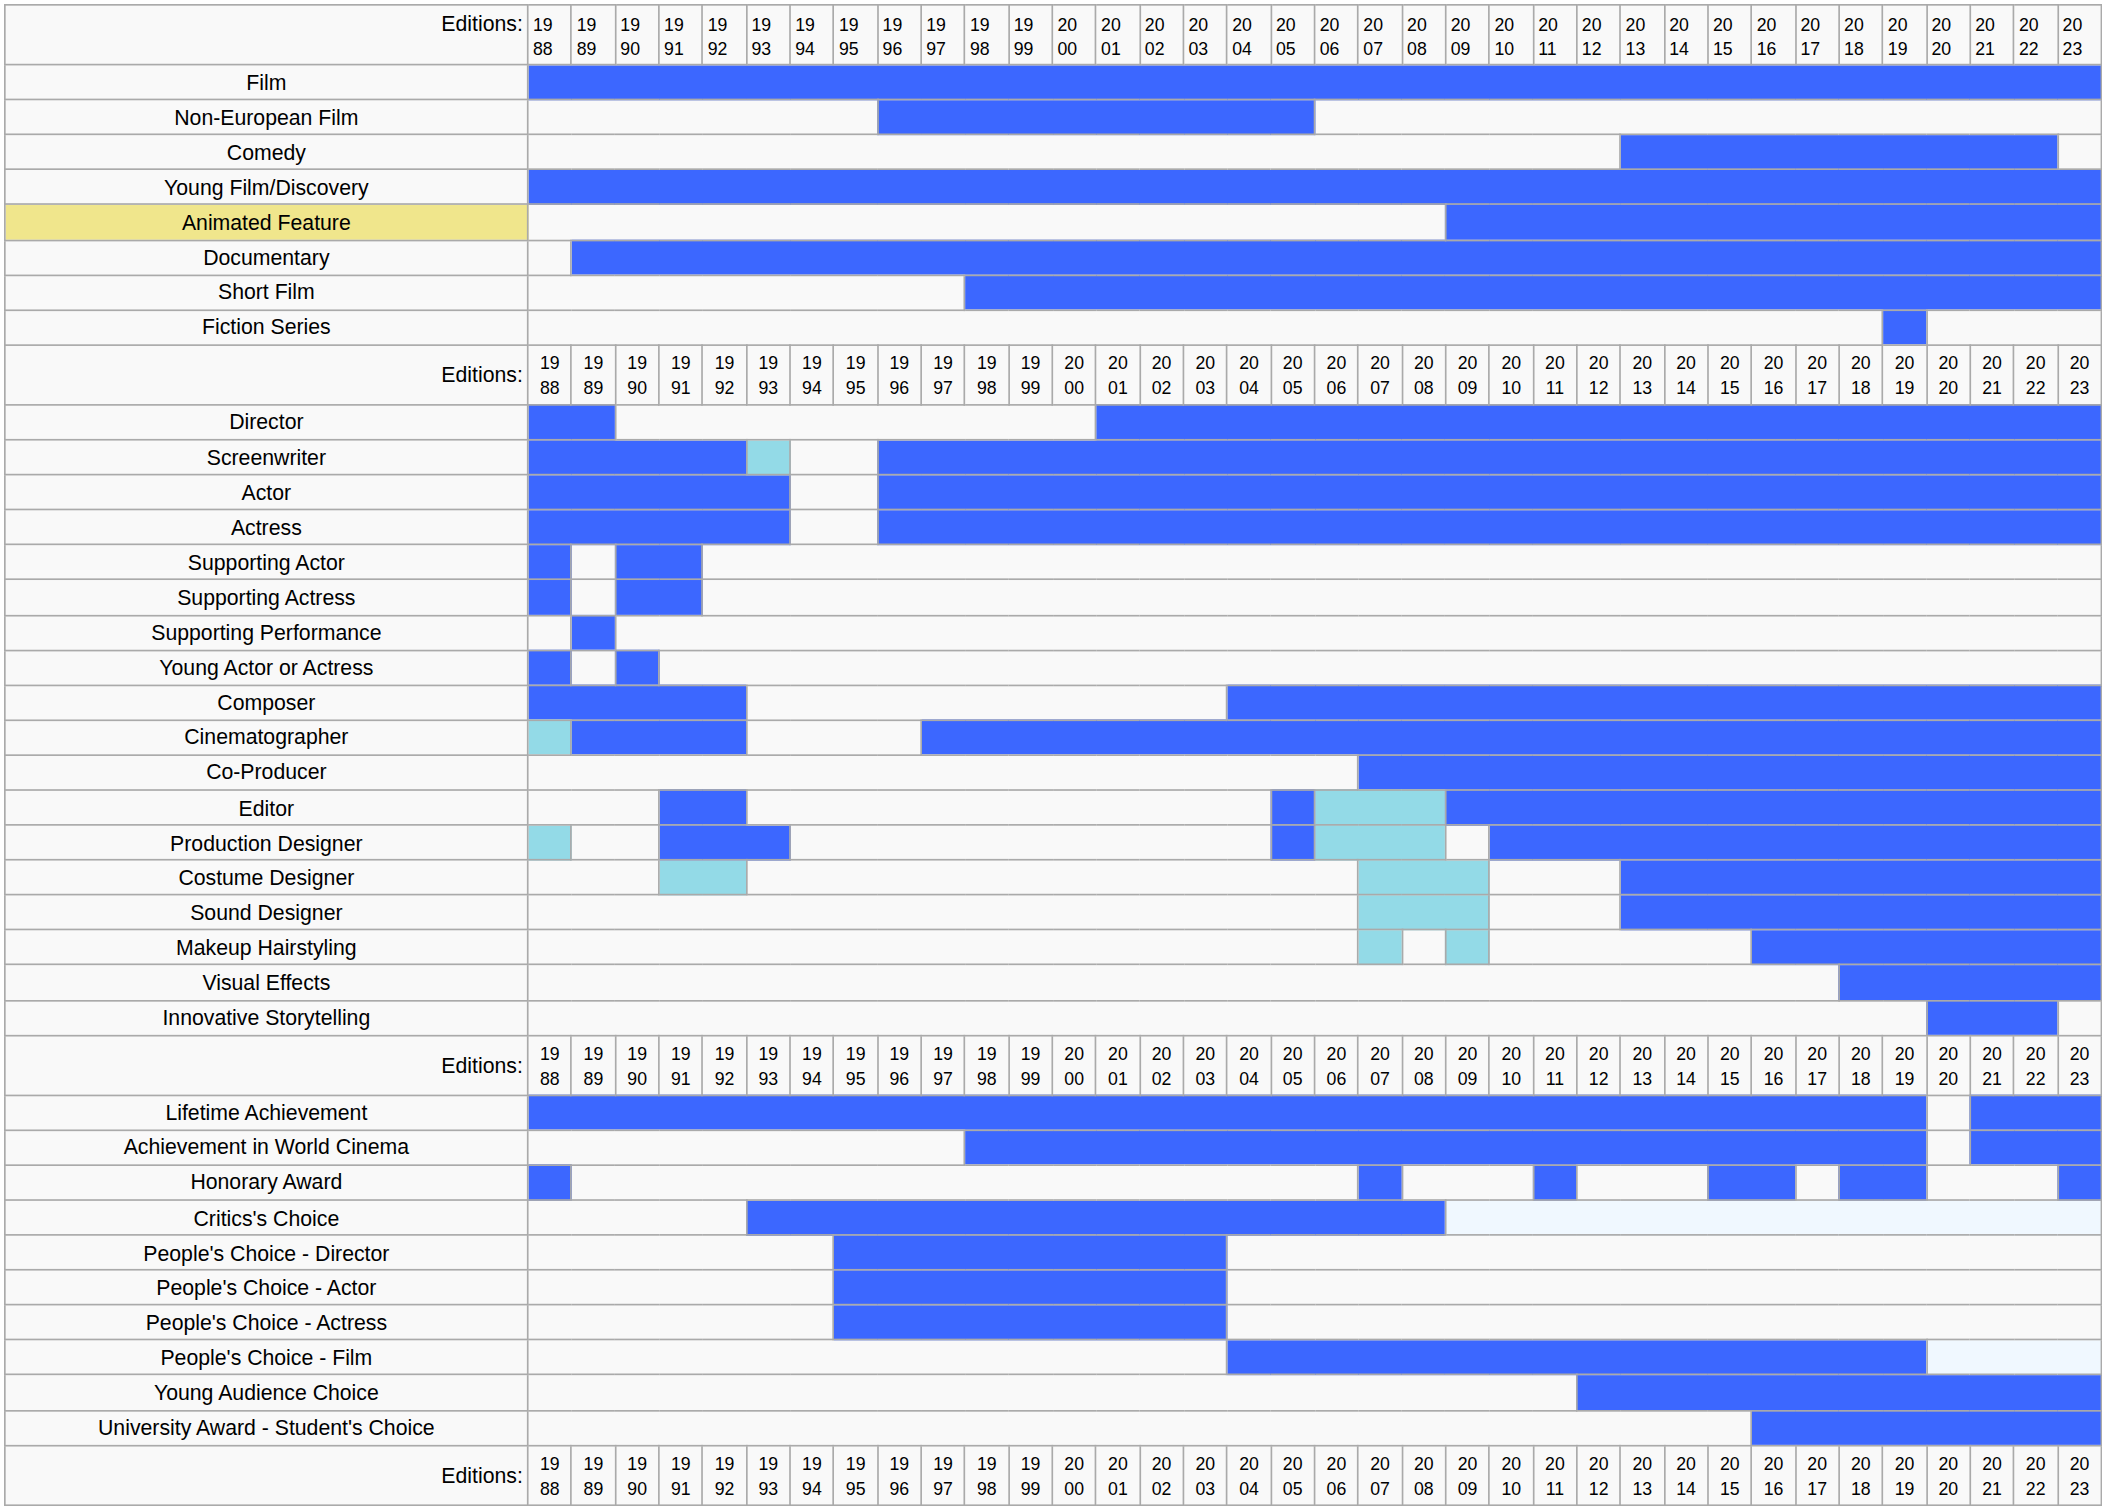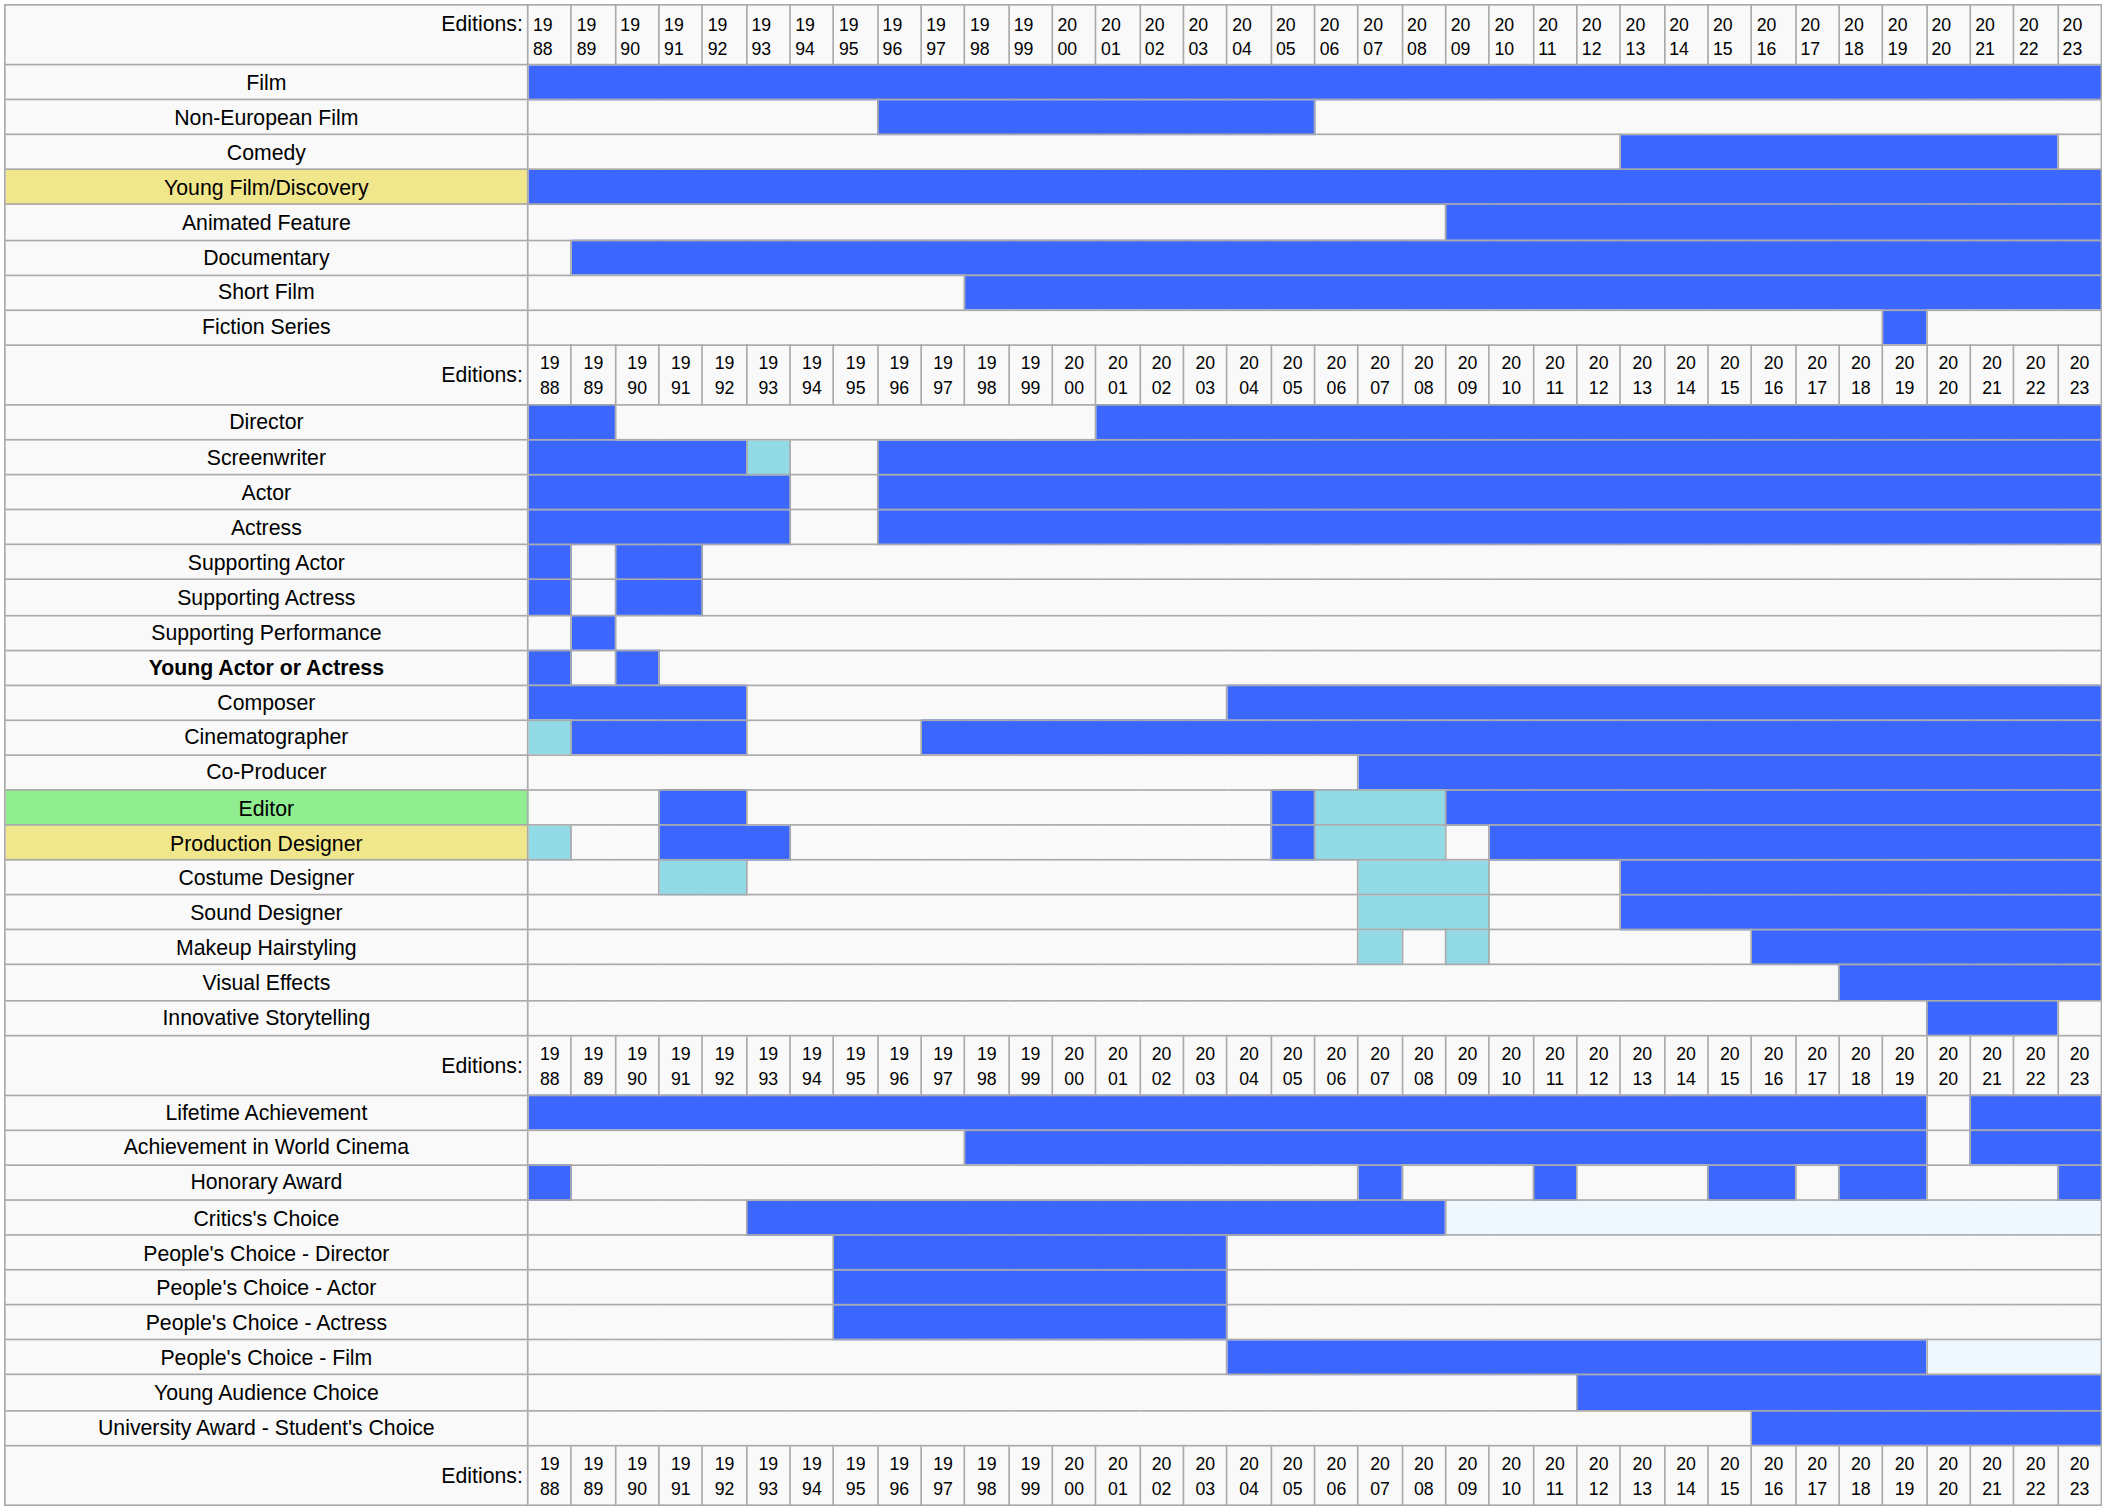(266, 187) no background -> (266, 187) khaki background
(266, 222) khaki background -> (266, 222) no background
(266, 667) normal -> (266, 667) bold
(266, 807) no background -> (266, 807) lightgreen background
(266, 842) no background -> (266, 842) khaki background
